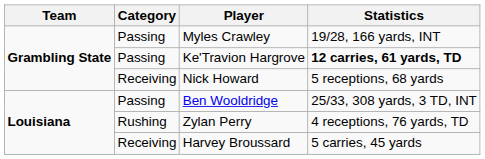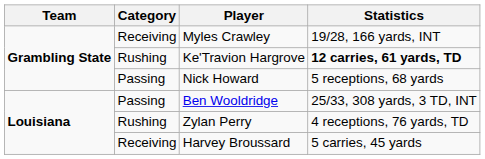(141, 36) Passing -> (147, 36) Receiving
(141, 58) Passing -> (142, 58) Rushing
(147, 79) Receiving -> (141, 79) Passing
